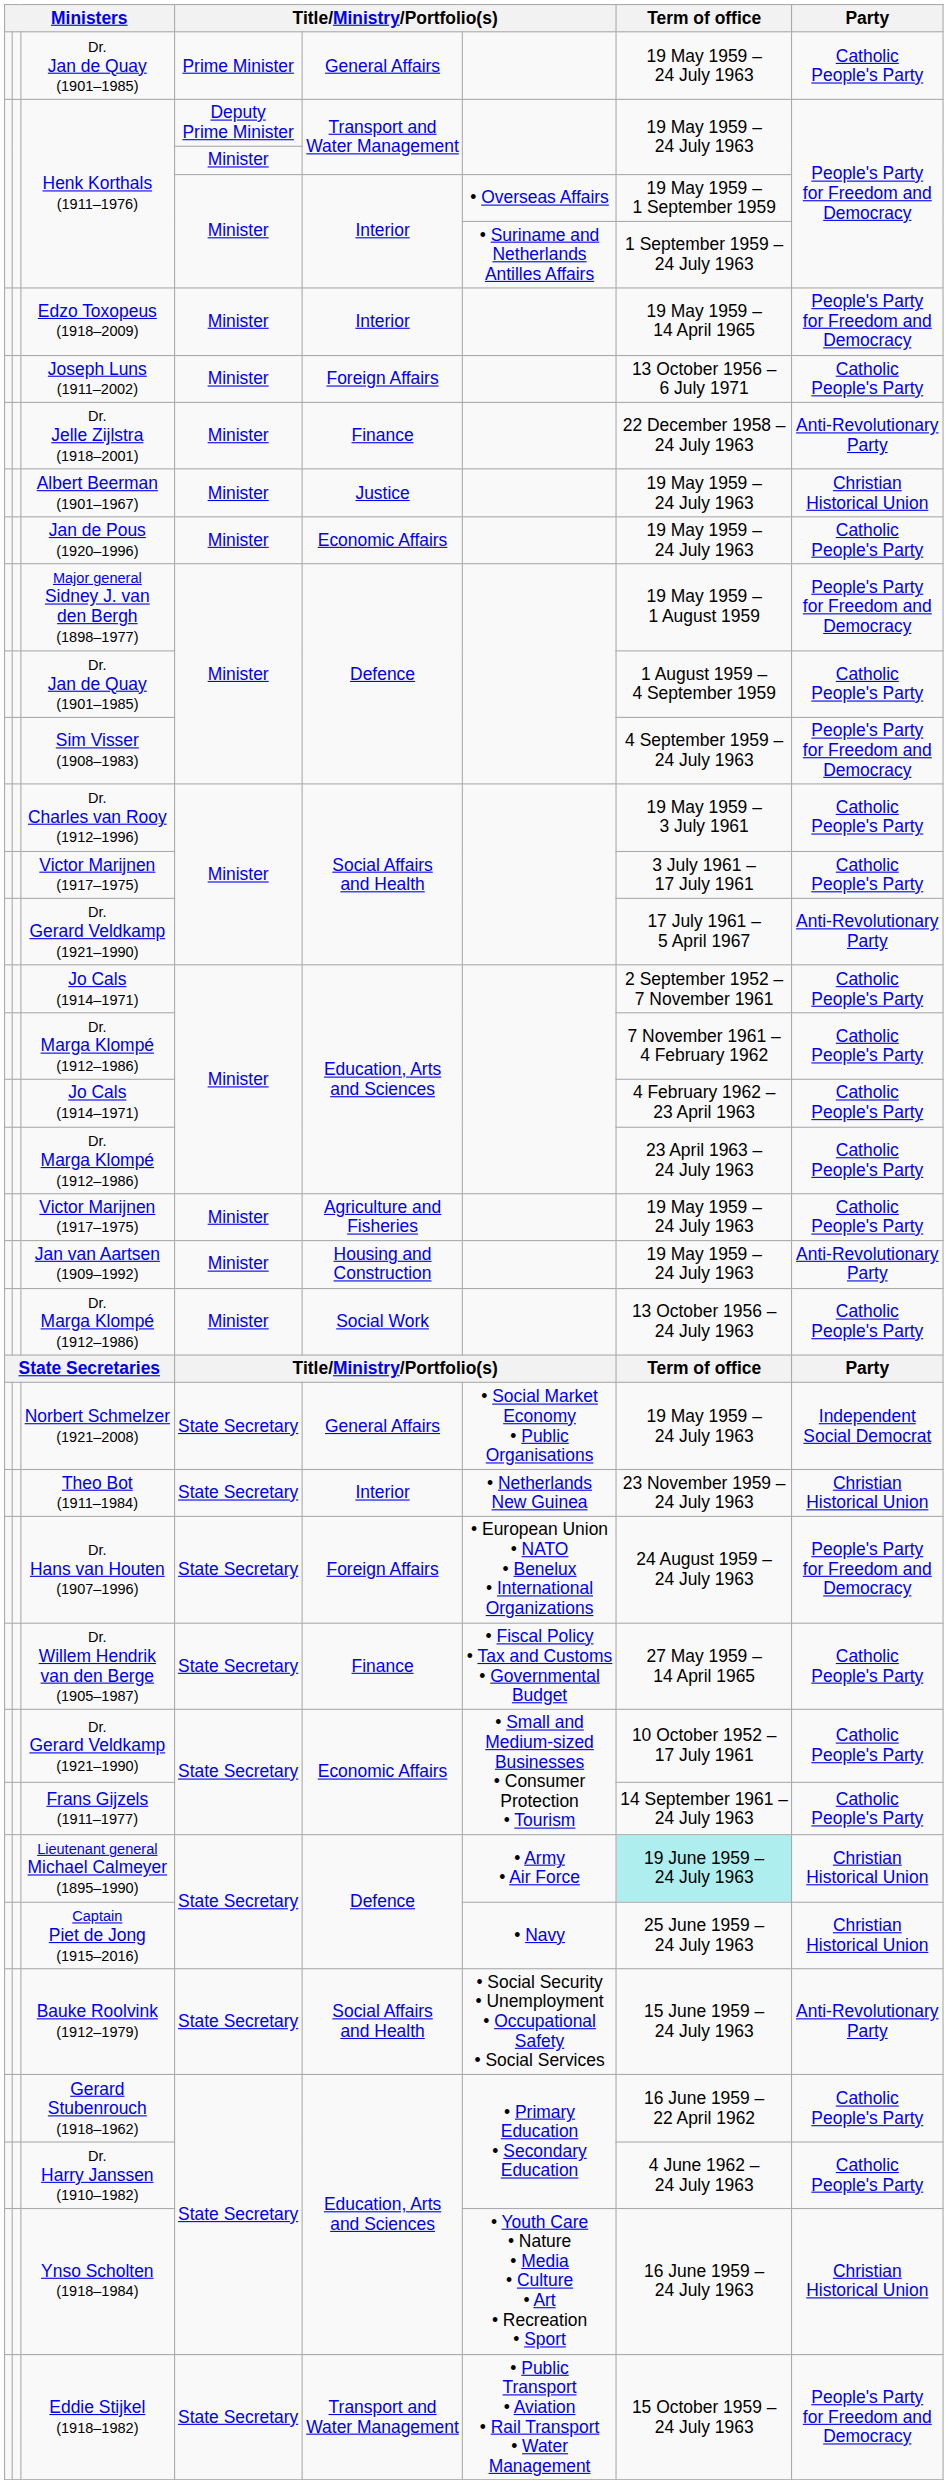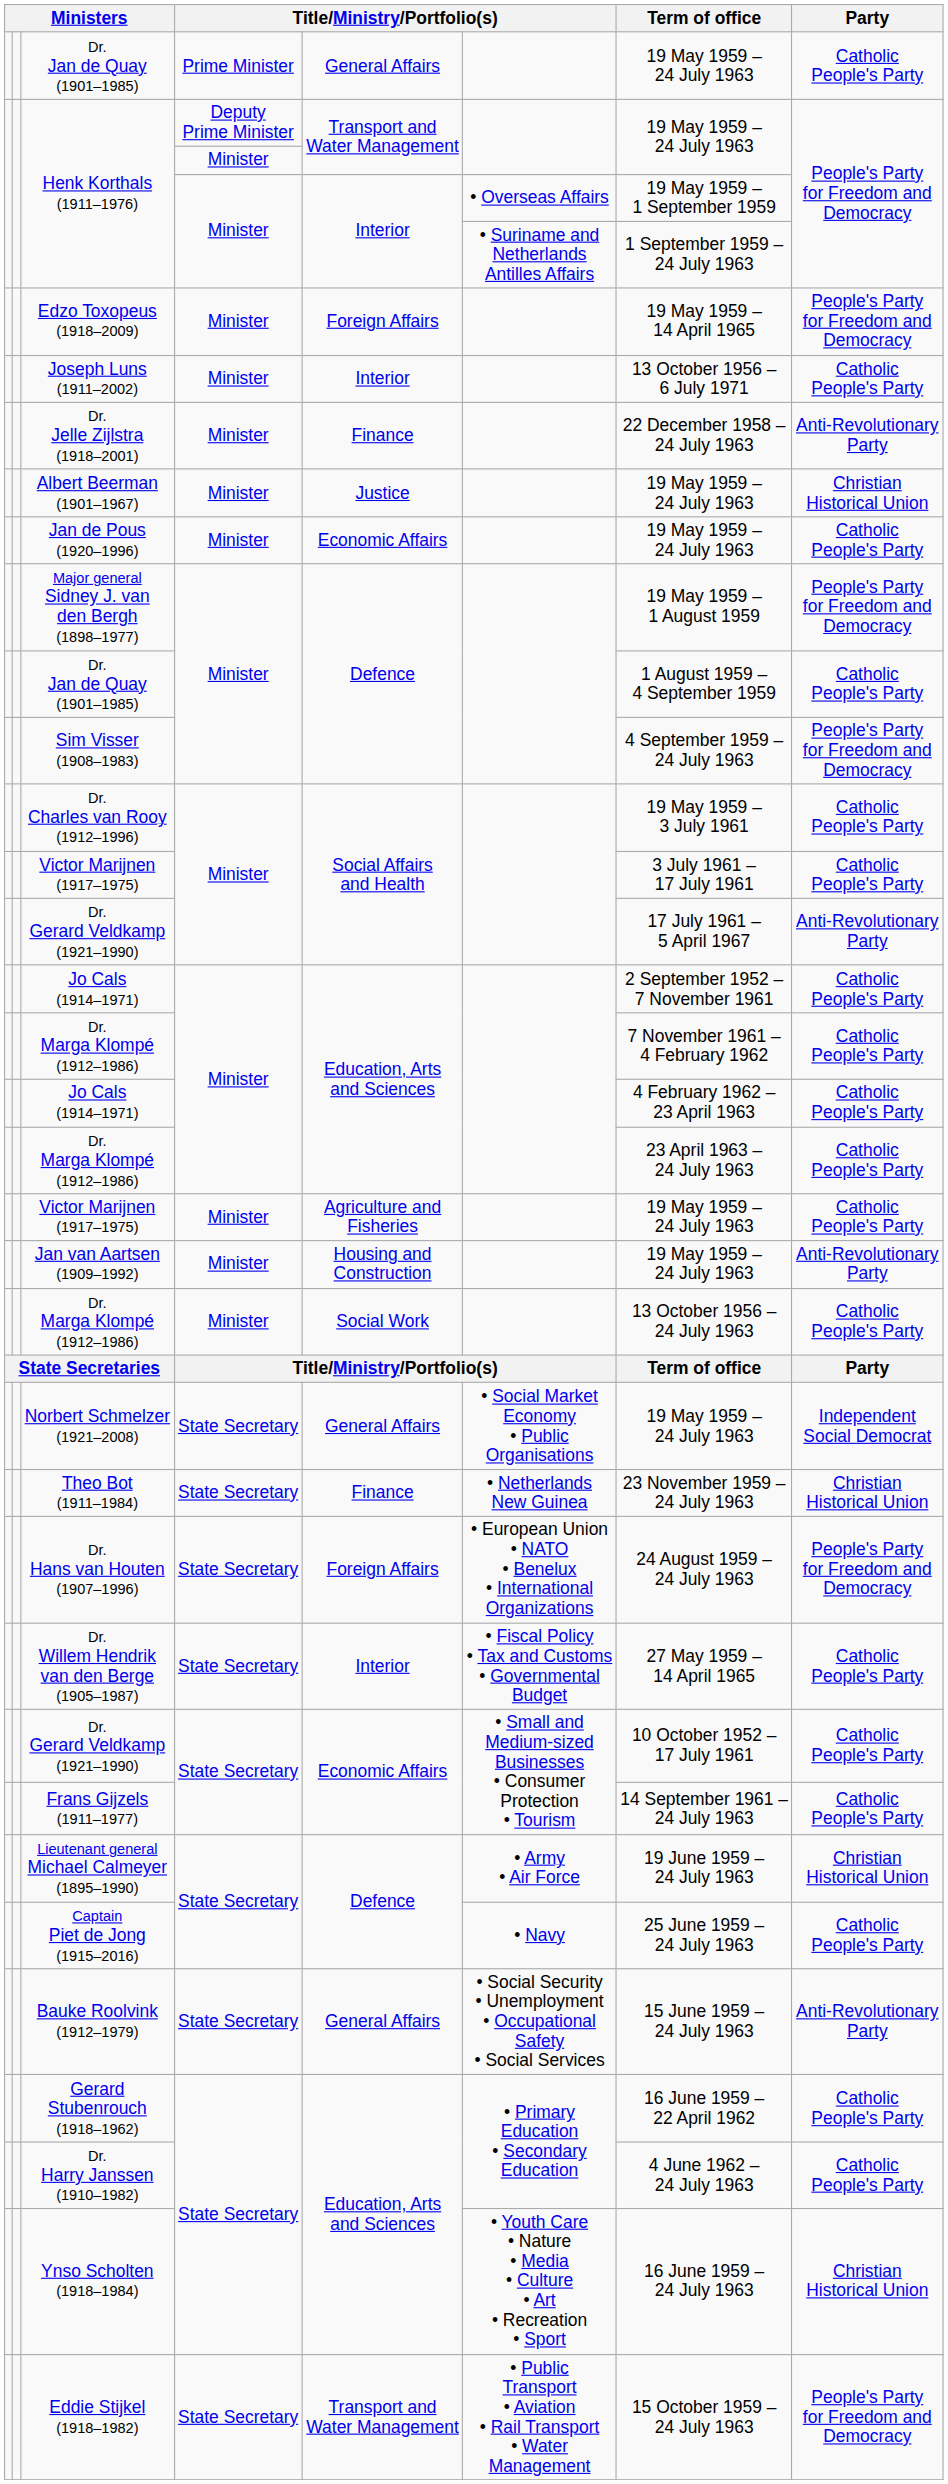(383, 321) Interior -> (383, 321) Foreign Affairs
(383, 378) Foreign Affairs -> (383, 378) Interior
(383, 1492) Interior -> (383, 1492) Finance
(383, 1665) Finance -> (383, 1665) Interior
(704, 1868) paleturquoise background -> (704, 1868) no background
(867, 1935) Christian Historical Union -> (867, 1935) Catholic People's Party
(383, 2021) Social Affairs and Health -> (383, 2021) General Affairs
